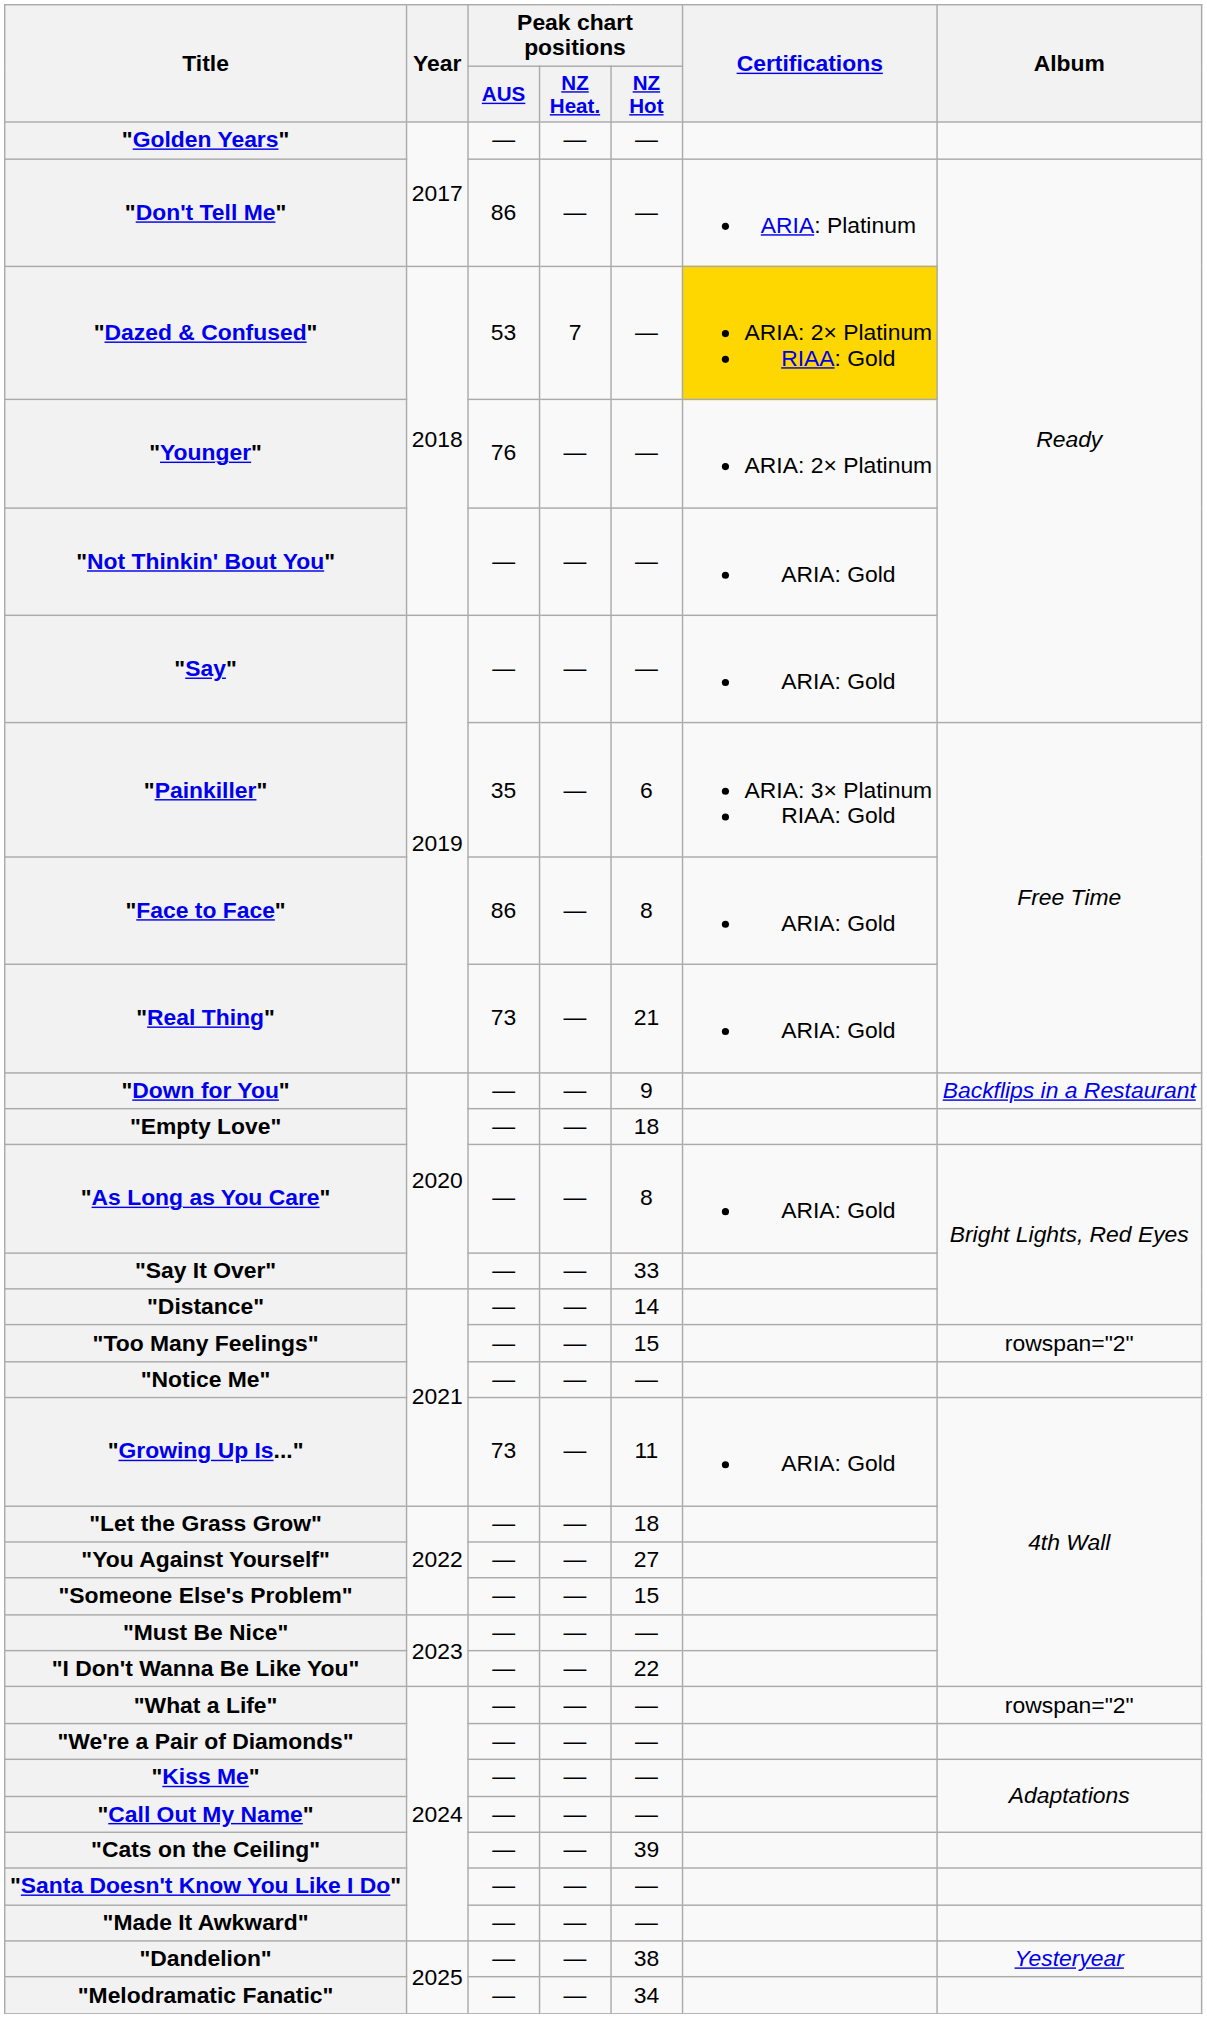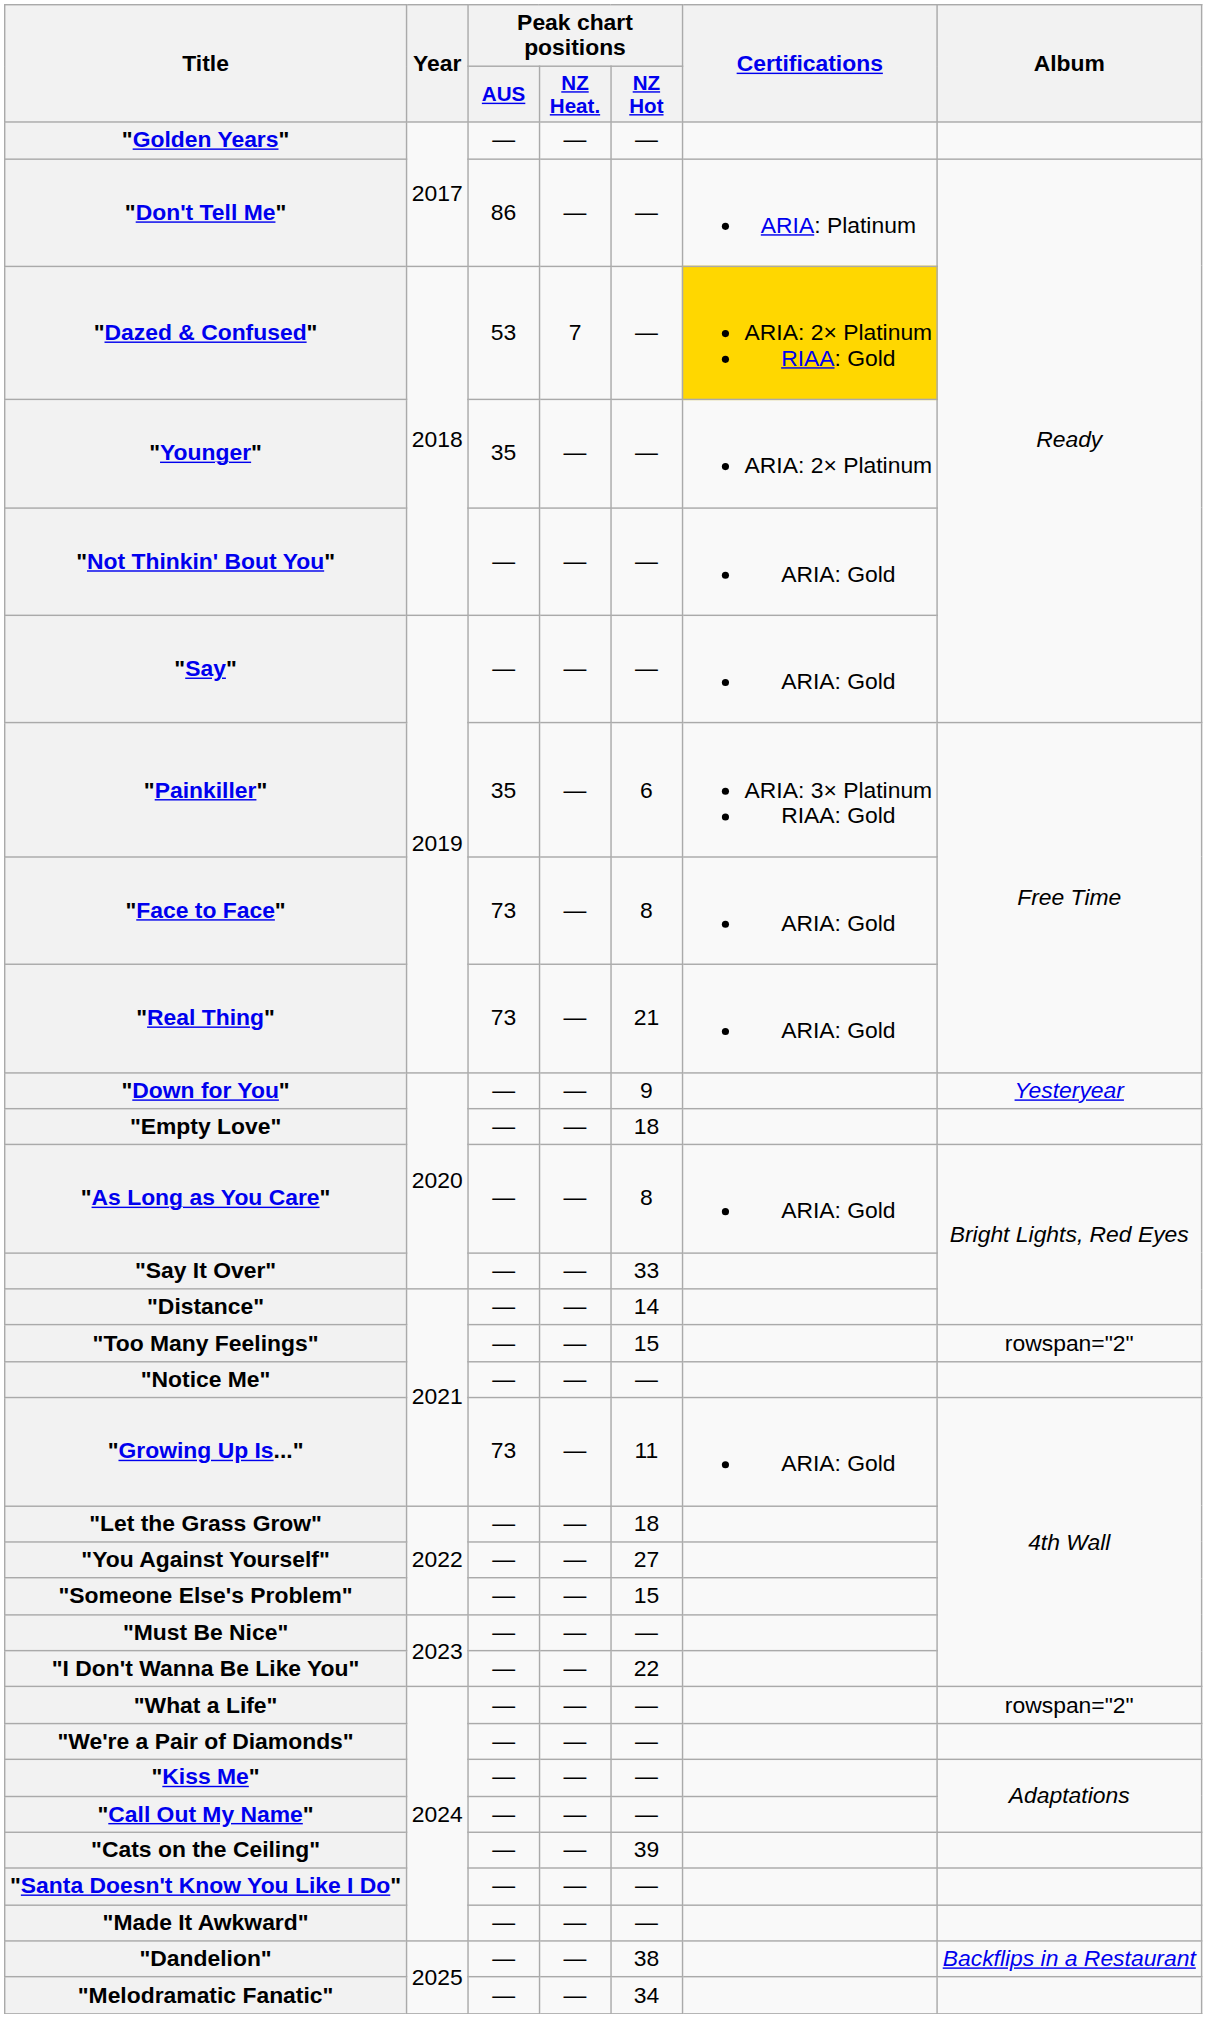(504, 453) 76 -> (504, 453) 35
(504, 910) 86 -> (504, 910) 73
(1069, 1090) Backflips in a Restaurant -> (1069, 1090) Yesteryear
(1069, 1958) Yesteryear -> (1069, 1958) Backflips in a Restaurant
